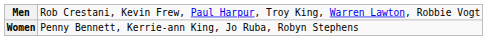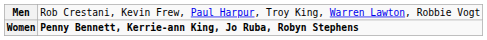(199, 28) normal -> (199, 28) bold
